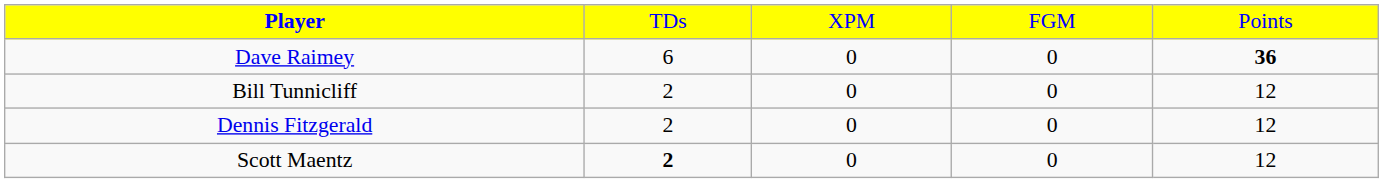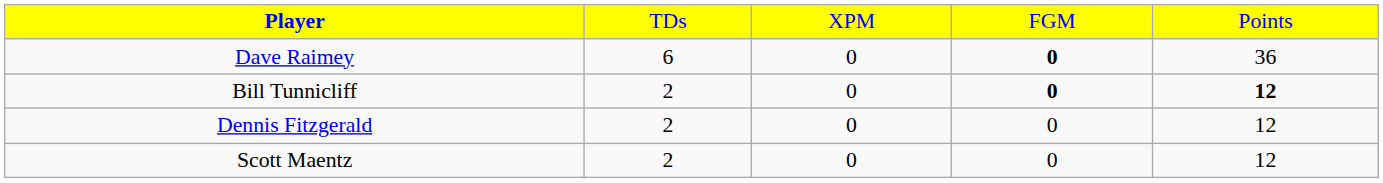(1052, 56) normal -> (1052, 56) bold
(1265, 56) bold -> (1265, 56) normal
(1052, 90) normal -> (1052, 90) bold
(1265, 90) normal -> (1265, 90) bold
(668, 159) bold -> (668, 159) normal
